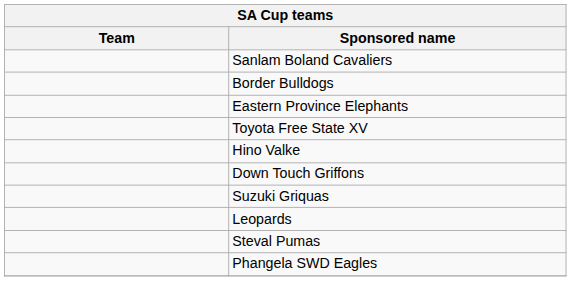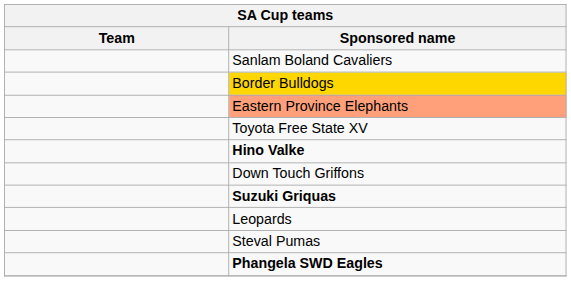(283, 83) no background -> (283, 83) gold background
(320, 106) no background -> (320, 106) lightsalmon background
(266, 151) normal -> (268, 151) bold
(281, 196) normal -> (284, 196) bold
(305, 264) normal -> (308, 264) bold
